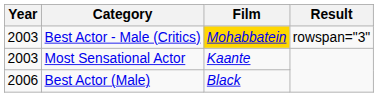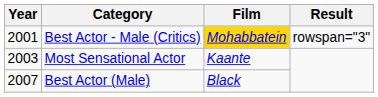(23, 37) 2003 -> (23, 37) 2001
(23, 80) 2006 -> (23, 80) 2007
